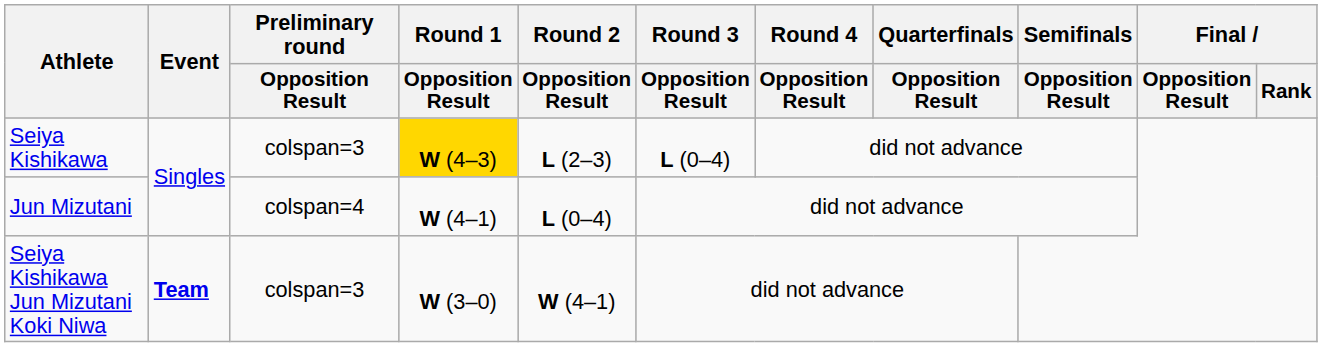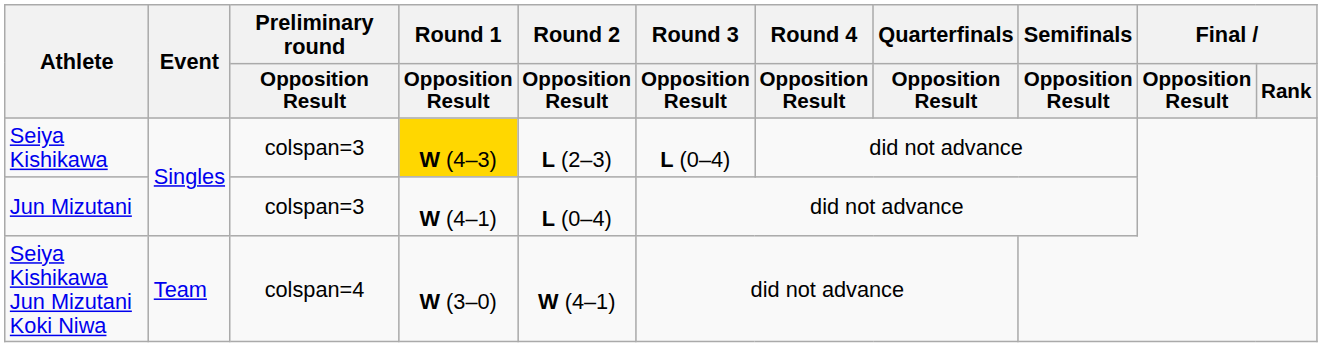(315, 206) colspan=4 -> (315, 206) colspan=3
(181, 289) bold -> (180, 289) normal
(315, 289) colspan=3 -> (315, 289) colspan=4
